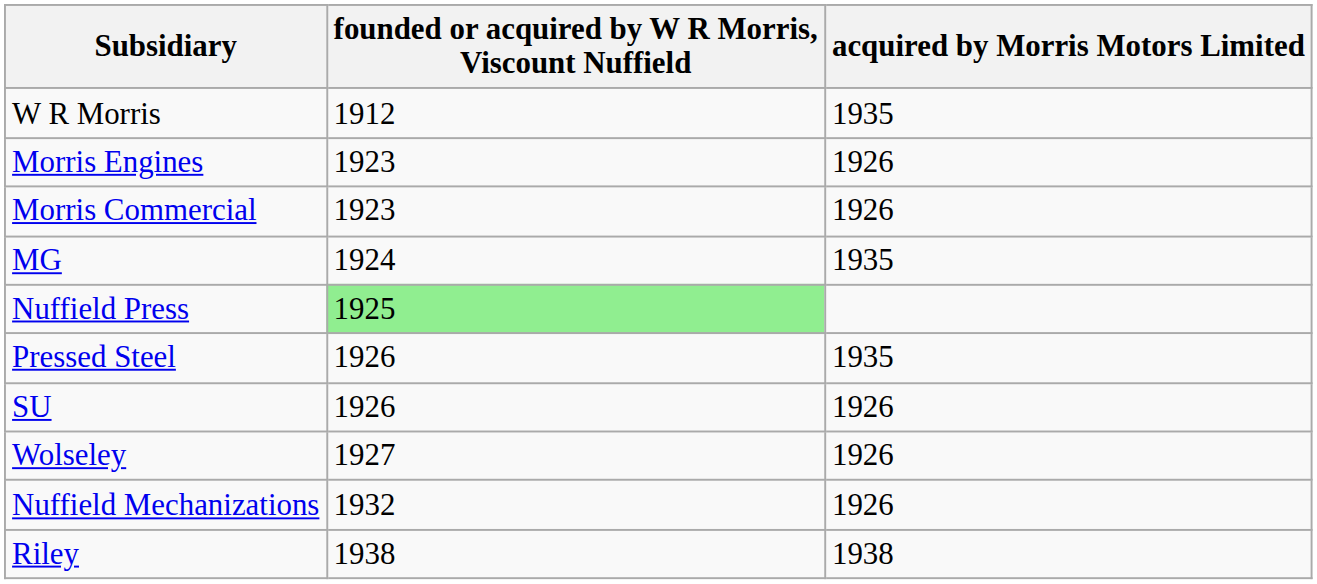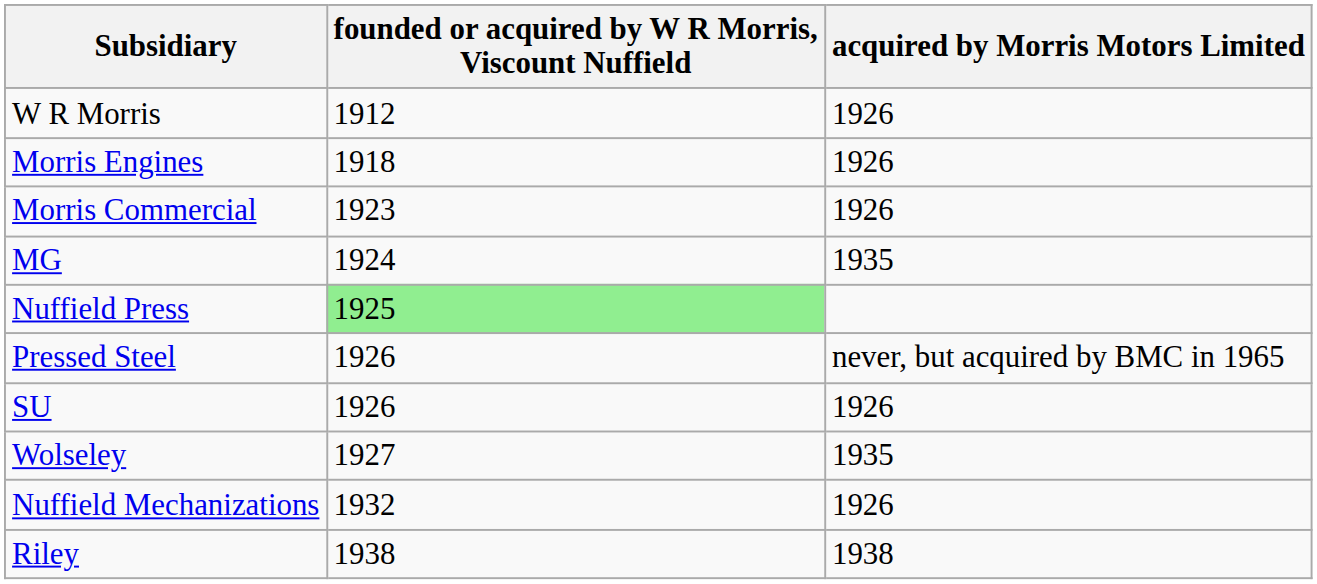(863, 112) 1935 -> (863, 112) 1926
(364, 161) 1923 -> (364, 161) 1918
(863, 357) 1935 -> (1058, 357) never, but acquired by BMC in 1965
(863, 455) 1926 -> (863, 455) 1935
